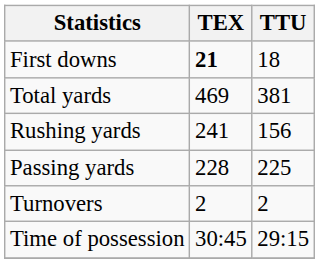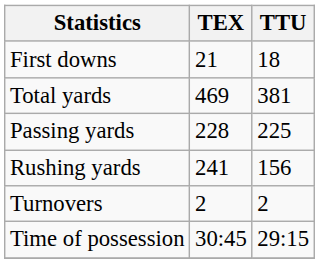(206, 59) bold -> (206, 59) normal
rows swapped: (75, 131) <-> (72, 167)
